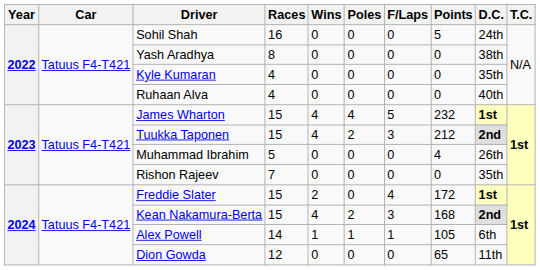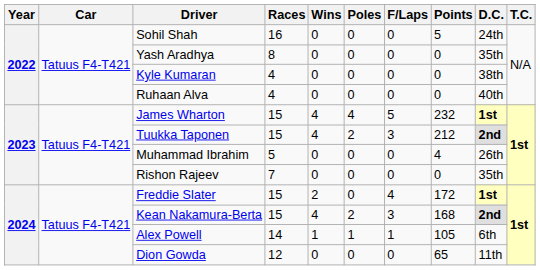(491, 55) 38th -> (491, 55) 35th
(491, 75) 35th -> (491, 75) 38th
